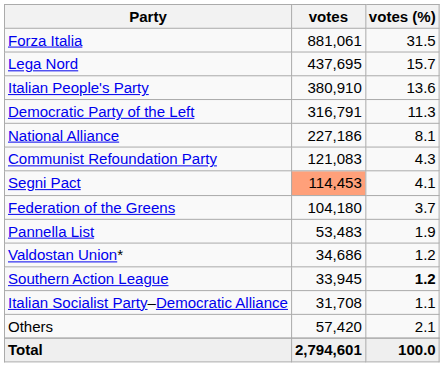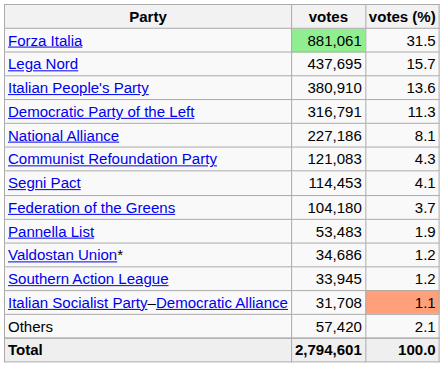(335, 40) no background -> (335, 40) lightgreen background
(335, 183) lightsalmon background -> (335, 183) no background
(425, 279) bold -> (425, 279) normal
(425, 302) no background -> (425, 302) lightsalmon background
